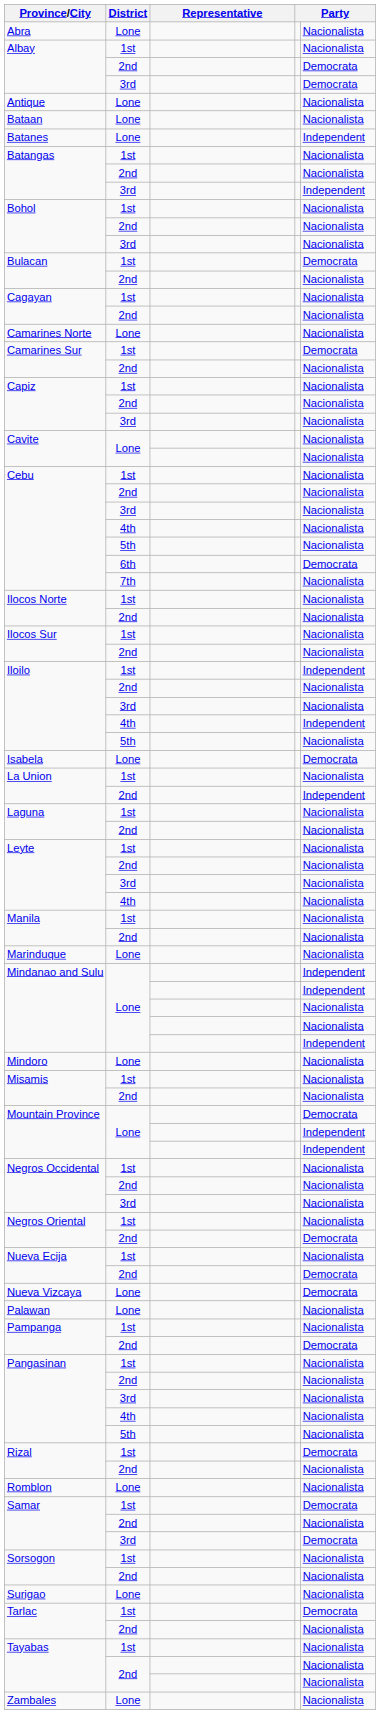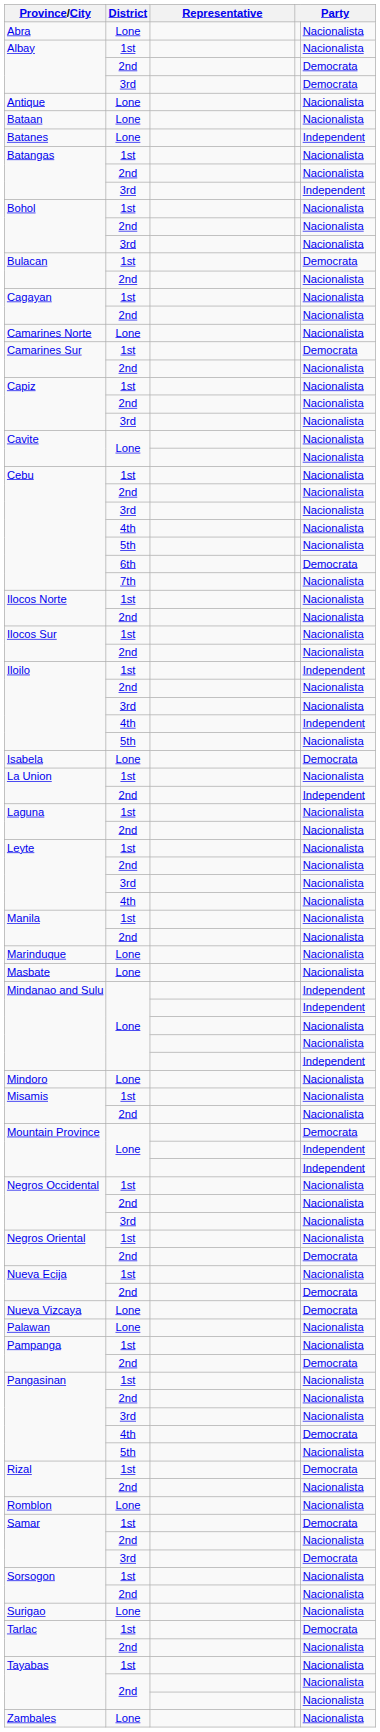+ row: (28, 972)
(333, 1416) Nacionalista -> (330, 1434) Democrata
